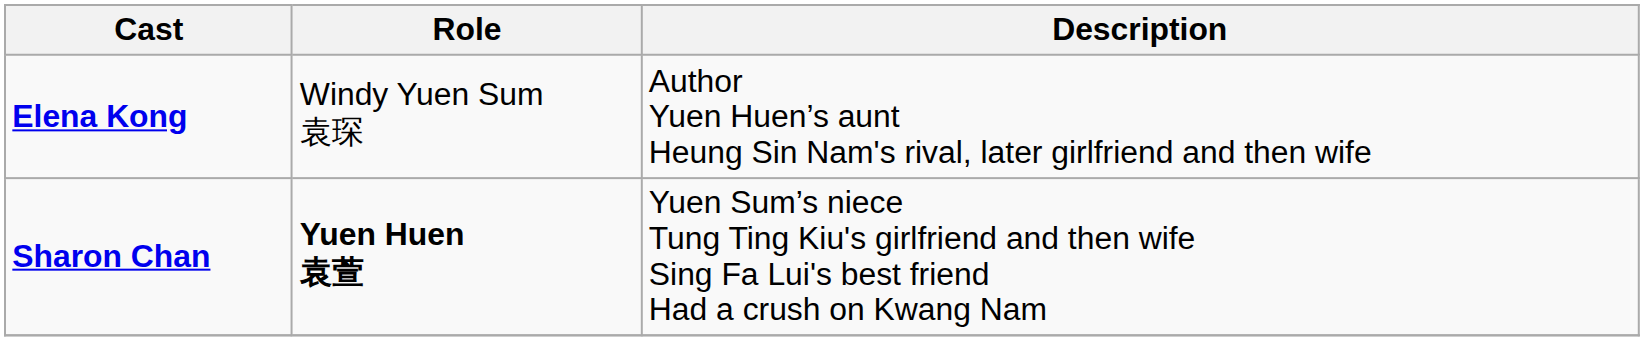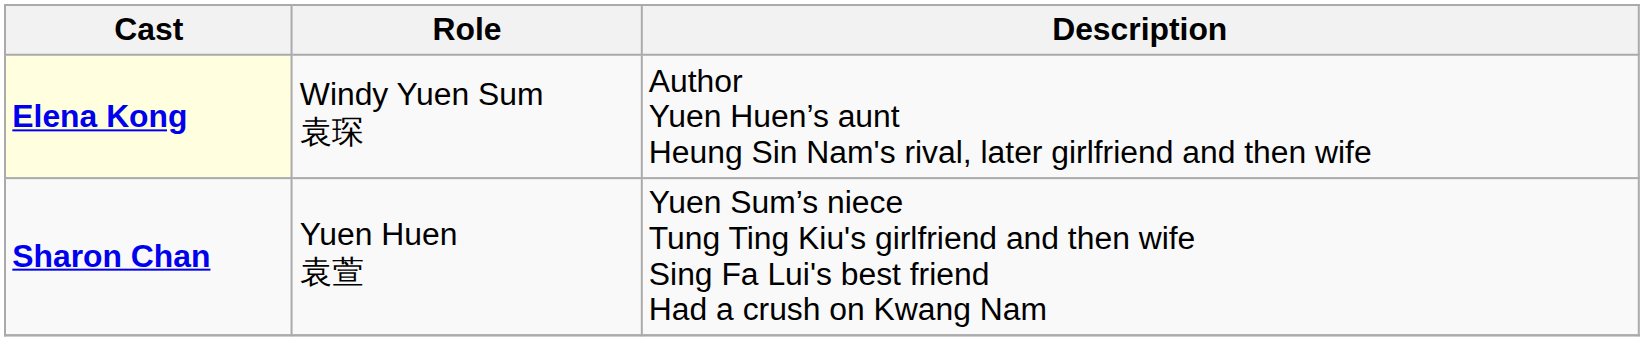(100, 116) no background -> (100, 116) lightyellow background
(382, 254) bold -> (379, 254) normal
